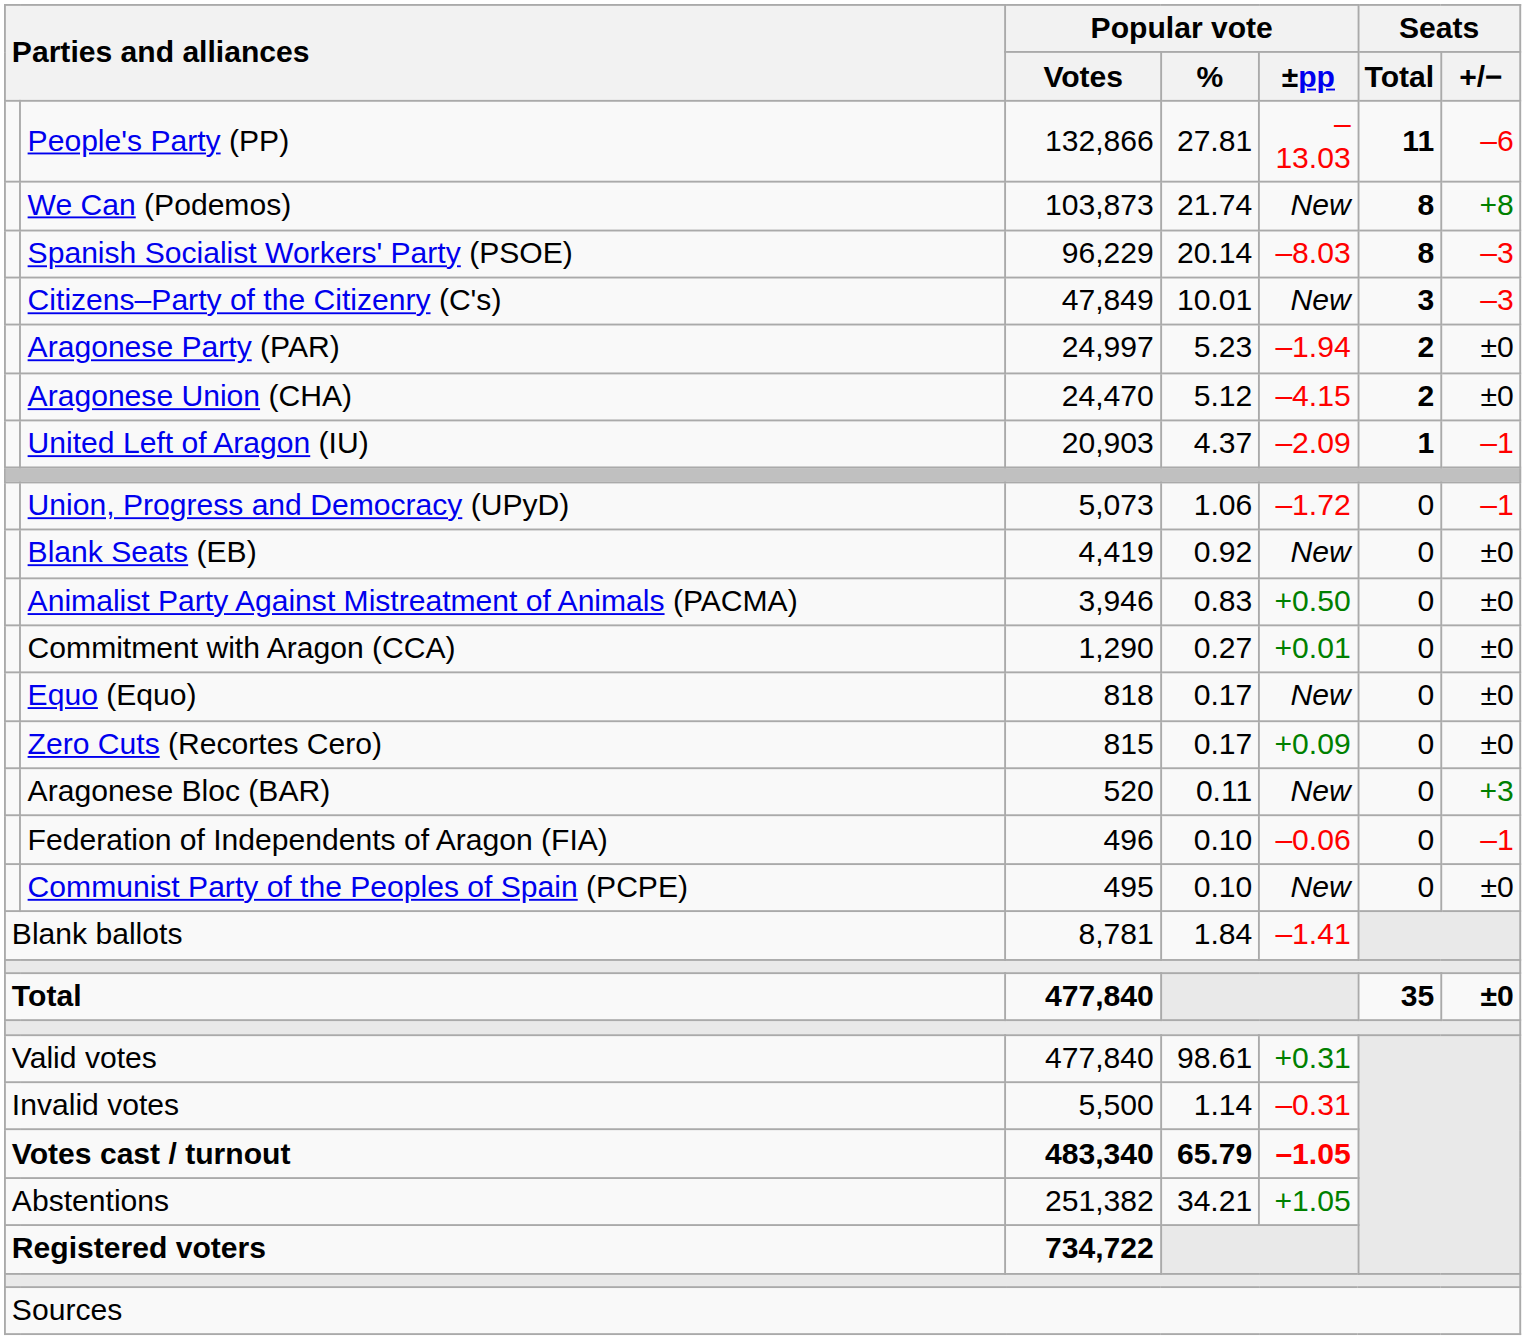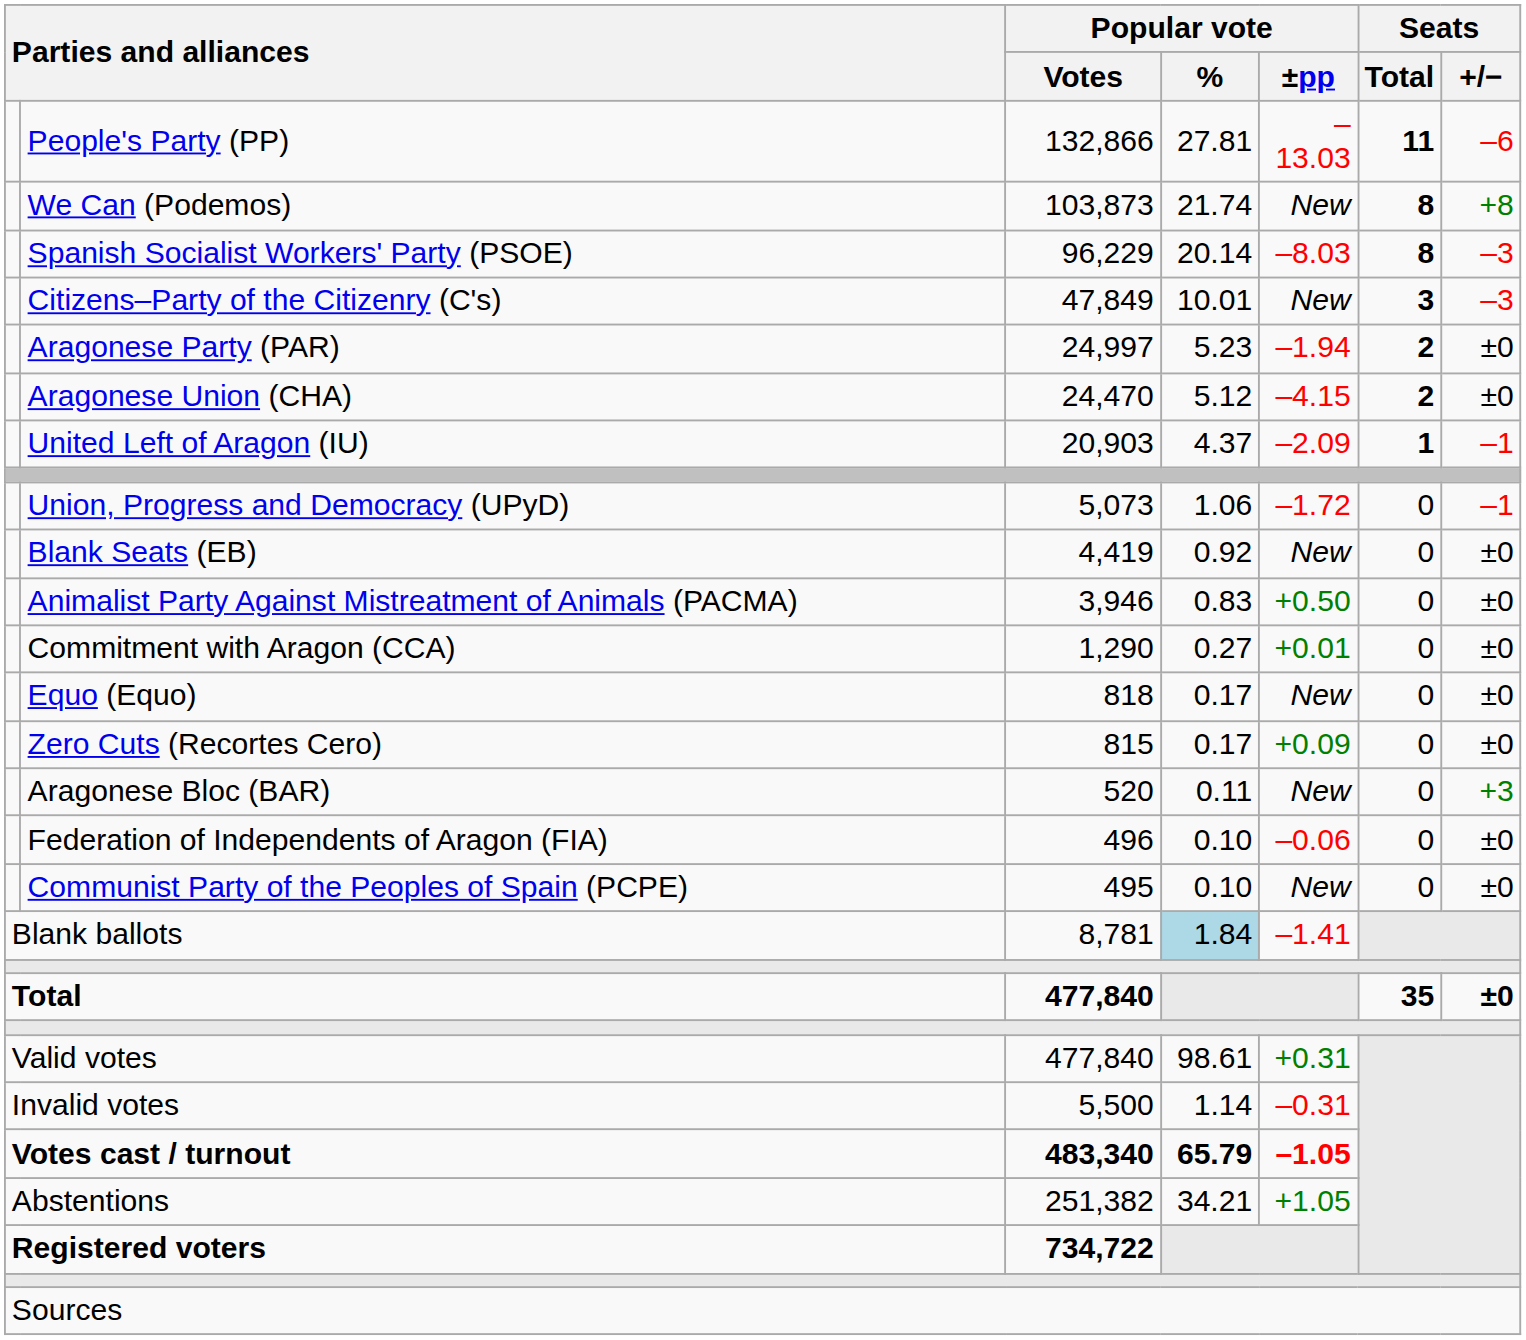(1497, 839) –1 -> (1497, 839) ±0
(1223, 934) no background -> (1223, 934) lightblue background
